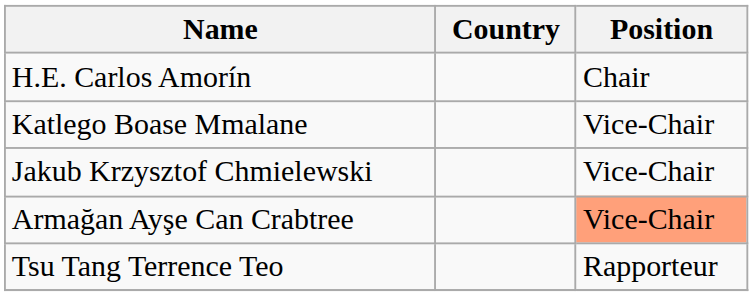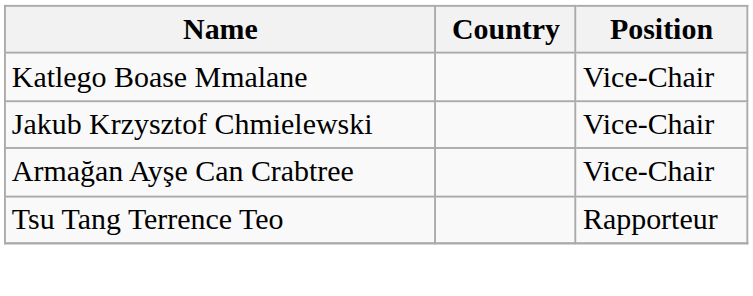- row: (132, 76)
(649, 218) lightsalmon background -> (649, 171) no background
